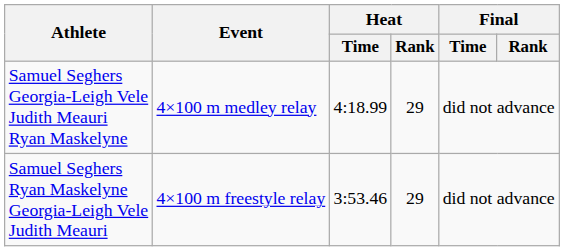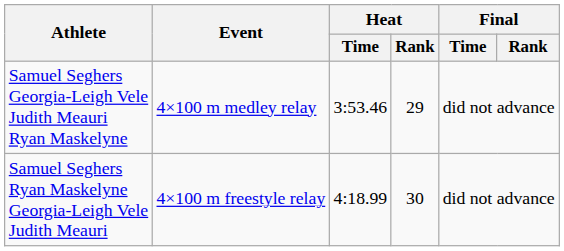(360, 107) 4:18.99 -> (360, 107) 3:53.46
(360, 199) 3:53.46 -> (360, 199) 4:18.99
(415, 199) 29 -> (415, 199) 30
